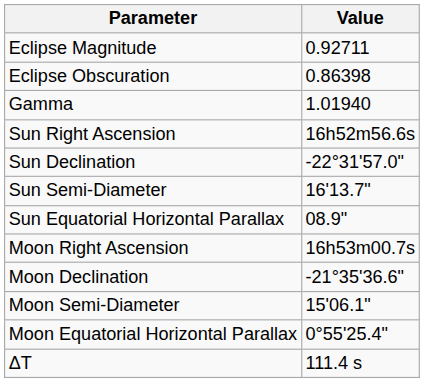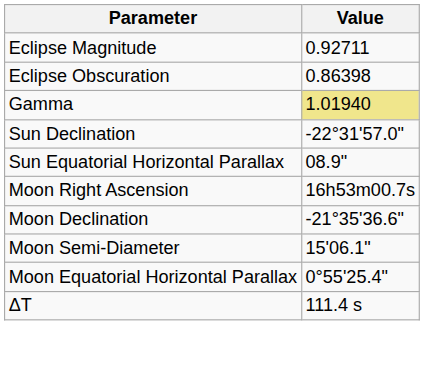(338, 104) no background -> (338, 104) khaki background
- row: (92, 133)
- row: (88, 190)
